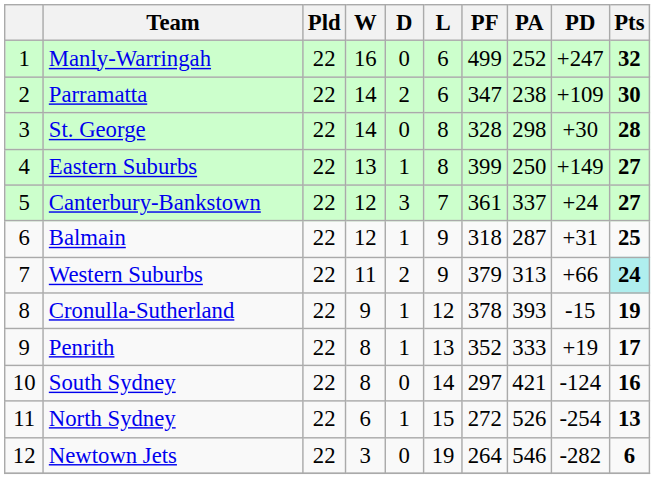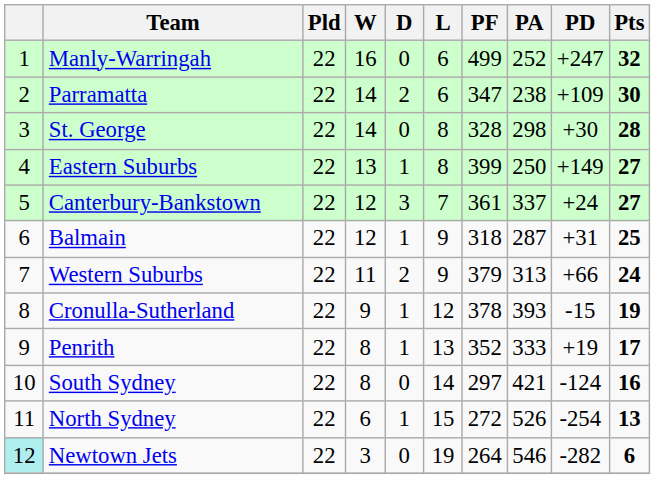(629, 274) paleturquoise background -> (629, 274) no background
(24, 454) no background -> (24, 454) paleturquoise background
